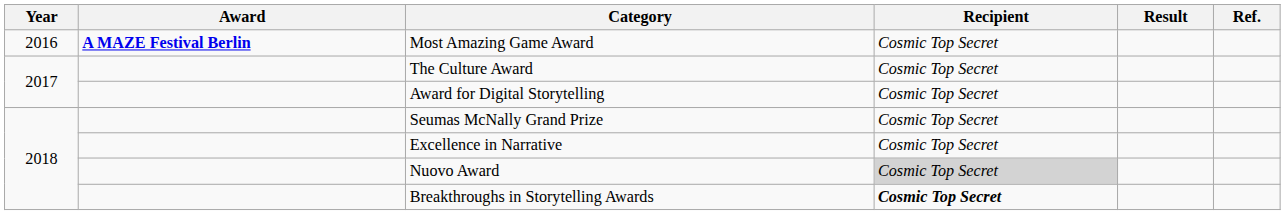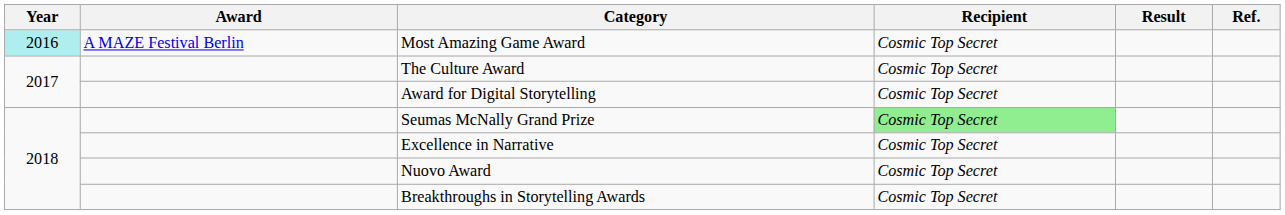(42, 42) no background -> (42, 42) paleturquoise background
(166, 42) bold -> (164, 42) normal
(938, 119) no background -> (937, 119) lightgreen background
(938, 171) lightgrey background -> (937, 171) no background
(940, 196) bold -> (937, 196) normal
